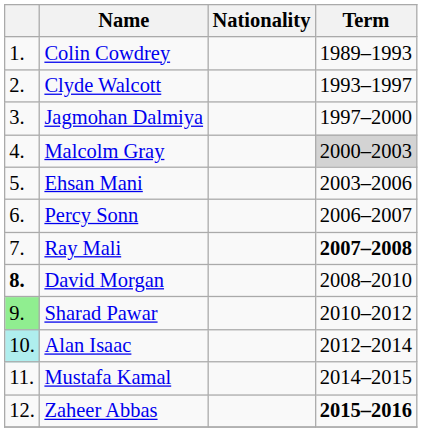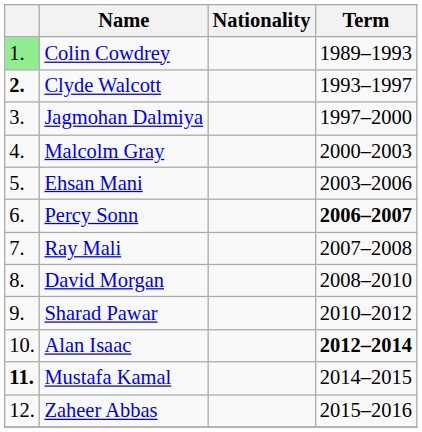(17, 53) no background -> (17, 53) lightgreen background
(17, 85) normal -> (17, 85) bold
(366, 150) lightgrey background -> (366, 150) no background
(366, 215) normal -> (366, 215) bold
(366, 248) bold -> (366, 248) normal
(17, 280) bold -> (17, 280) normal
(17, 313) lightgreen background -> (17, 313) no background
(22, 345) paleturquoise background -> (22, 345) no background
(366, 345) normal -> (366, 345) bold
(22, 378) normal -> (22, 378) bold
(366, 410) bold -> (366, 410) normal
